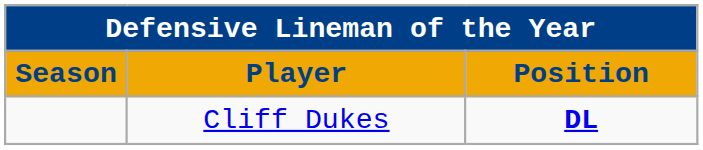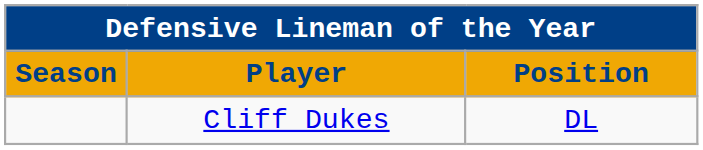(581, 120) bold -> (581, 120) normal
